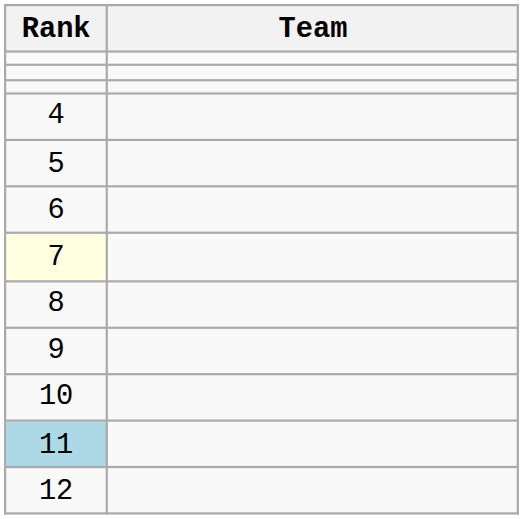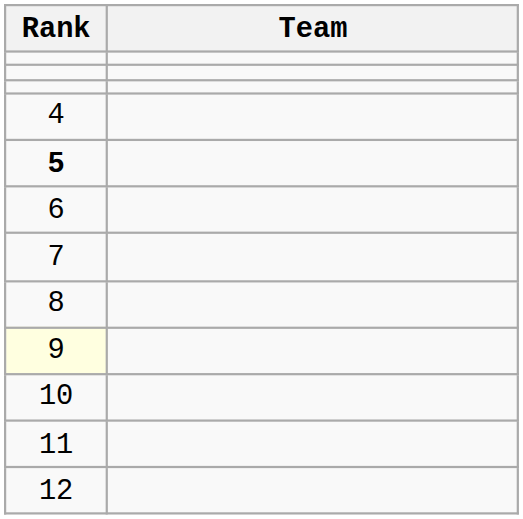(56, 163) normal -> (56, 163) bold
(56, 257) lightyellow background -> (56, 257) no background
(56, 350) no background -> (56, 350) lightyellow background
(56, 444) lightblue background -> (56, 444) no background
